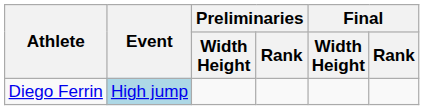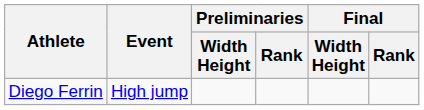(149, 92) lightblue background -> (149, 92) no background
